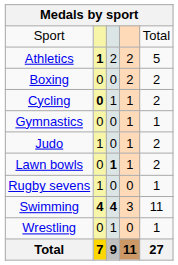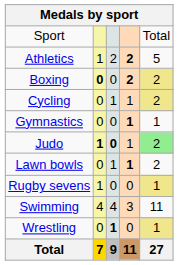(100, 58) bold -> (100, 58) normal
(130, 58) normal -> (130, 58) bold
(100, 79) normal -> (100, 79) bold
(130, 79) normal -> (130, 79) bold
(156, 79) no background -> (156, 79) khaki background
(100, 100) bold -> (100, 100) normal
(156, 100) no background -> (156, 100) khaki background
(130, 122) normal -> (130, 122) bold
(100, 143) normal -> (100, 143) bold
(113, 143) normal -> (113, 143) bold
(156, 143) no background -> (156, 143) lightgreen background
(113, 164) bold -> (113, 164) normal
(130, 164) normal -> (130, 164) bold
(156, 186) no background -> (156, 186) khaki background
(100, 207) bold -> (100, 207) normal
(113, 207) bold -> (113, 207) normal
(113, 228) normal -> (113, 228) bold
(156, 228) no background -> (156, 228) khaki background
